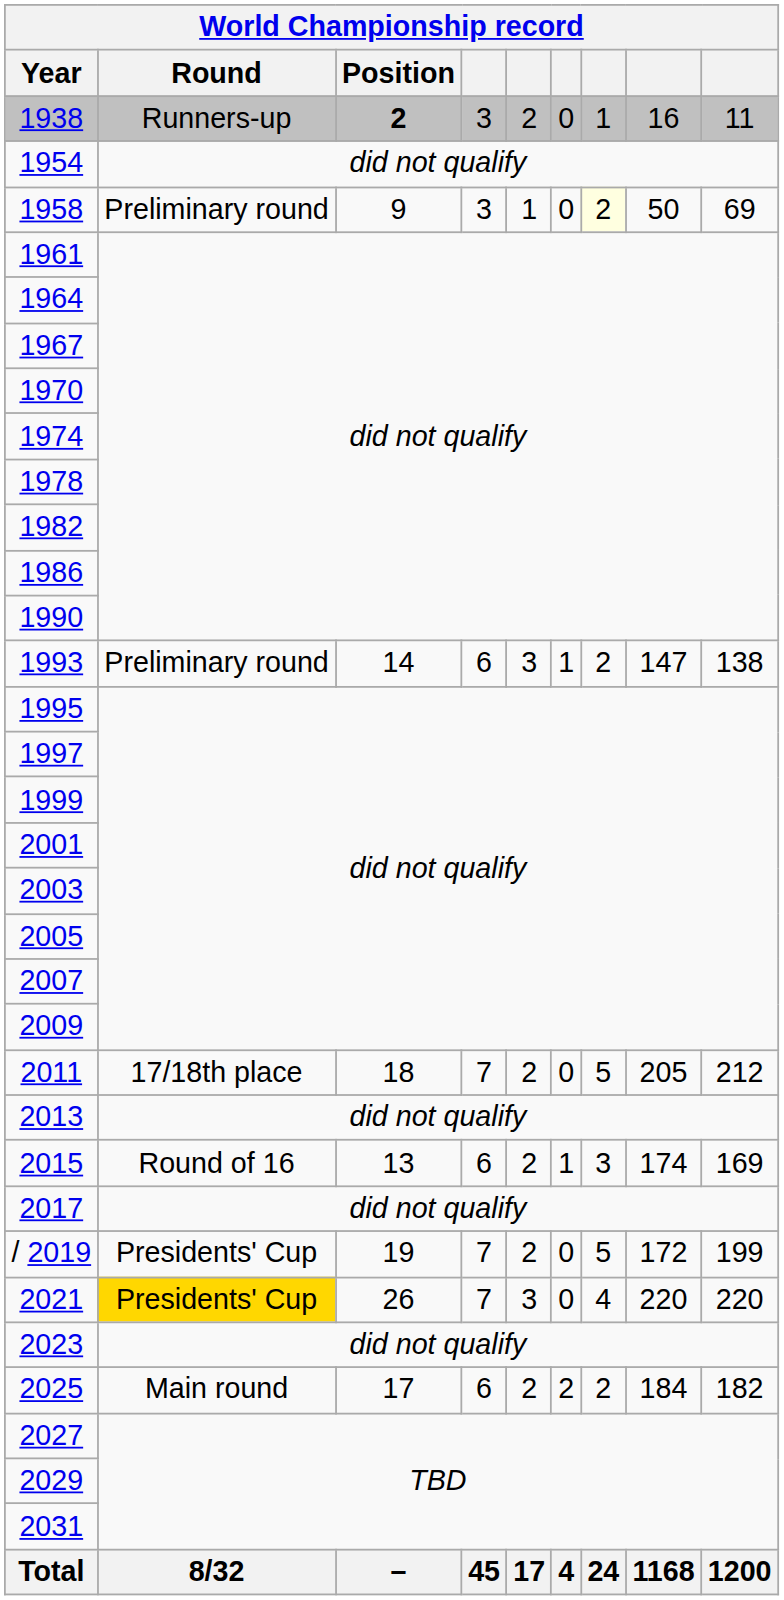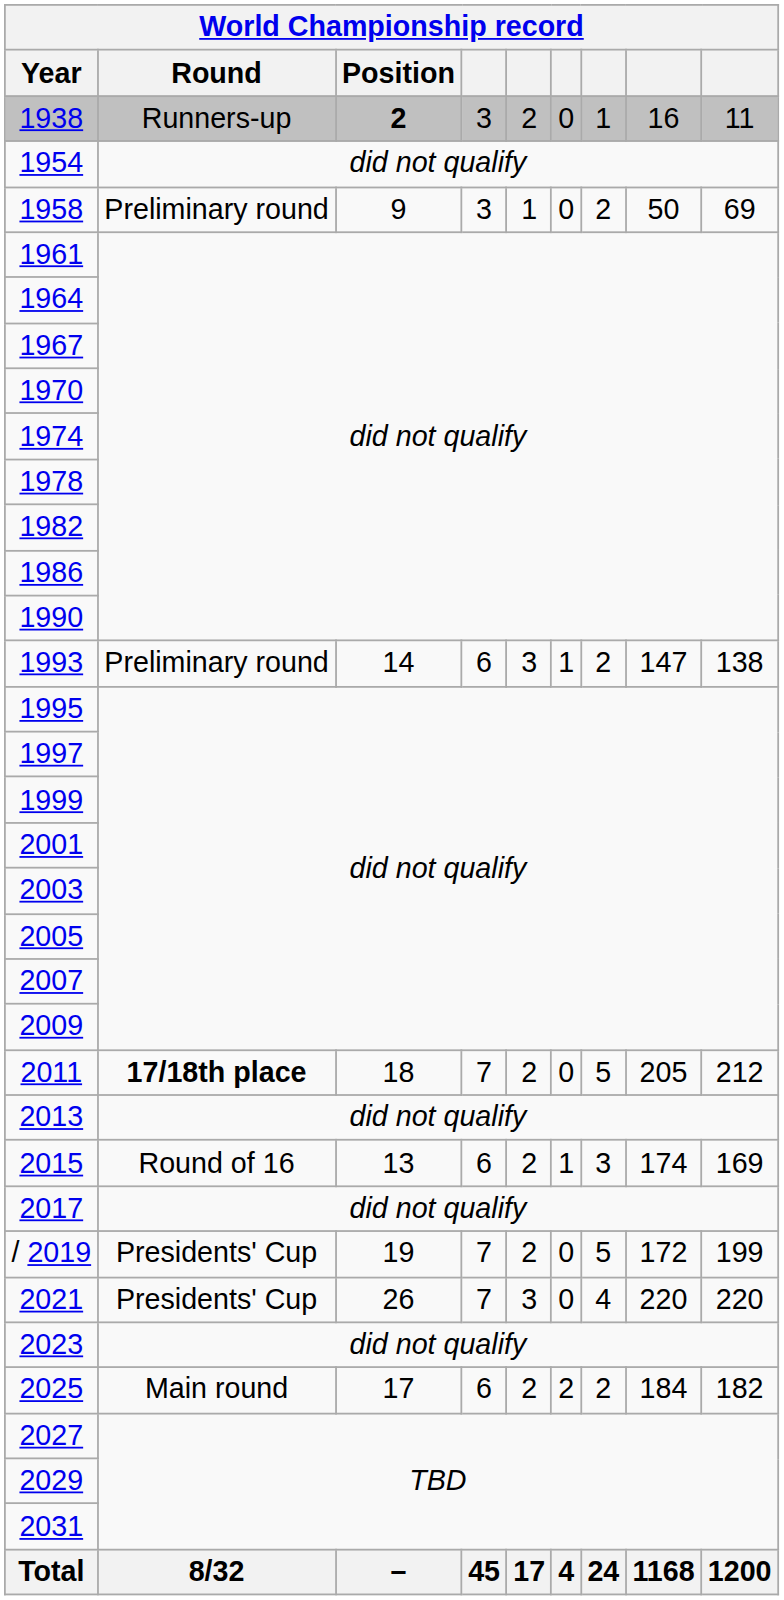(603, 208) lightyellow background -> (603, 208) no background
(217, 1071) normal -> (217, 1071) bold
(217, 1299) gold background -> (217, 1299) no background
